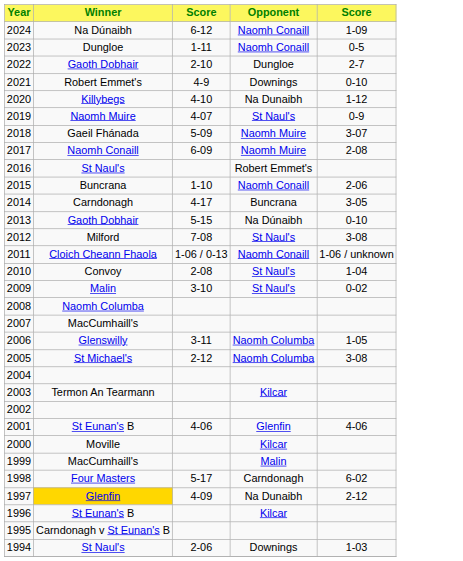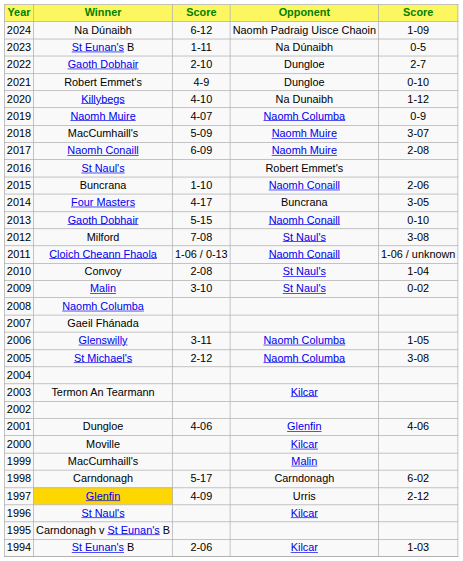(273, 30) Naomh Conaill -> (304, 30) Naomh Padraig Uisce Chaoin
(103, 47) Dungloe -> (103, 47) St Eunan's B
(273, 47) Naomh Conaill -> (304, 47) Na Dúnaibh
(273, 82) Downings -> (304, 82) Dungloe
(273, 116) St Naul's -> (304, 116) Naomh Columba
(103, 133) Gaeil Fhánada -> (103, 133) MacCumhaill's
(103, 202) Carndonagh -> (103, 202) Four Masters
(273, 220) Na Dúnaibh -> (304, 220) Naomh Conaill
(103, 323) MacCumhaill's -> (103, 323) Gaeil Fhánada
(103, 427) St Eunan's B -> (103, 427) Dungloe
(103, 479) Four Masters -> (103, 479) Carndonagh
(273, 496) Na Dunaibh -> (304, 496) Urris
(103, 513) St Eunan's B -> (103, 513) St Naul's
(103, 548) St Naul's -> (103, 548) St Eunan's B
(273, 548) Downings -> (304, 548) Kilcar
